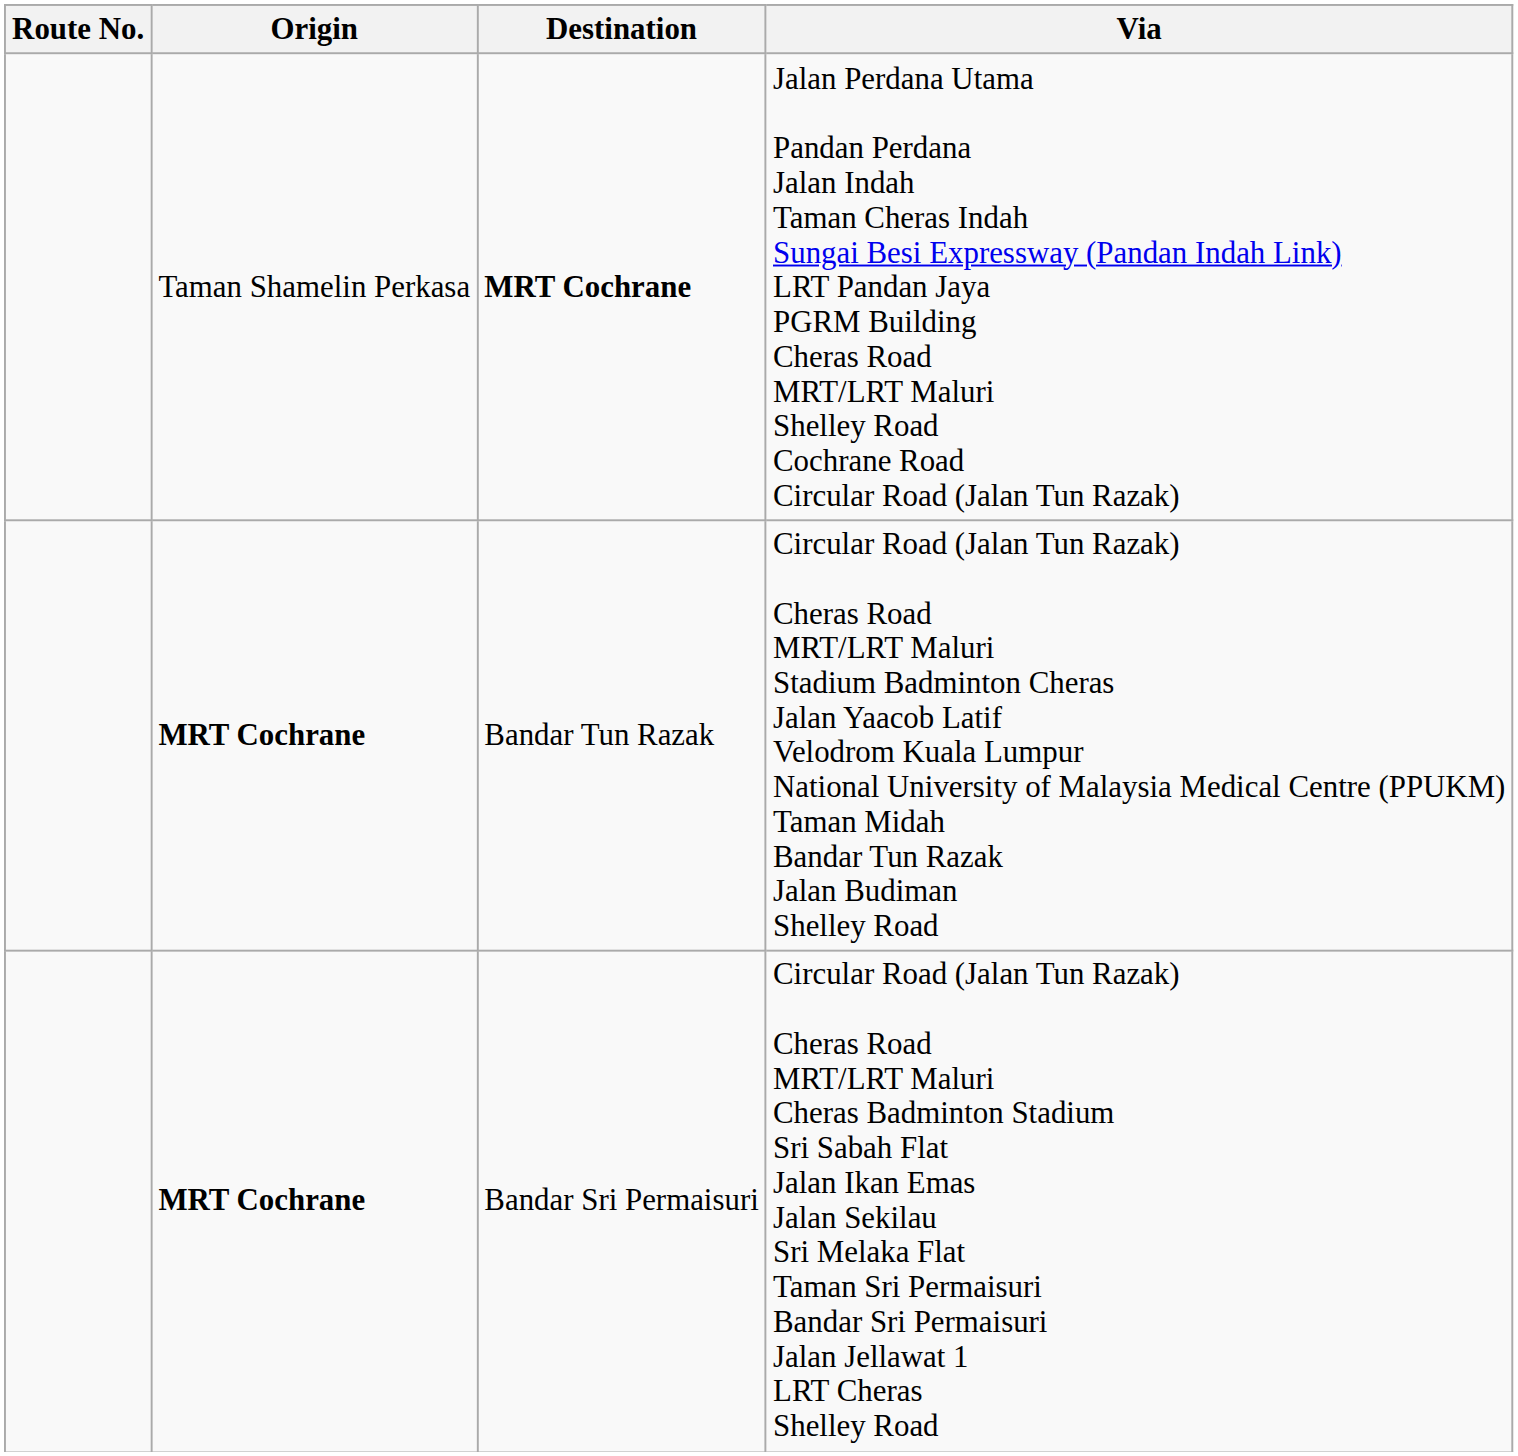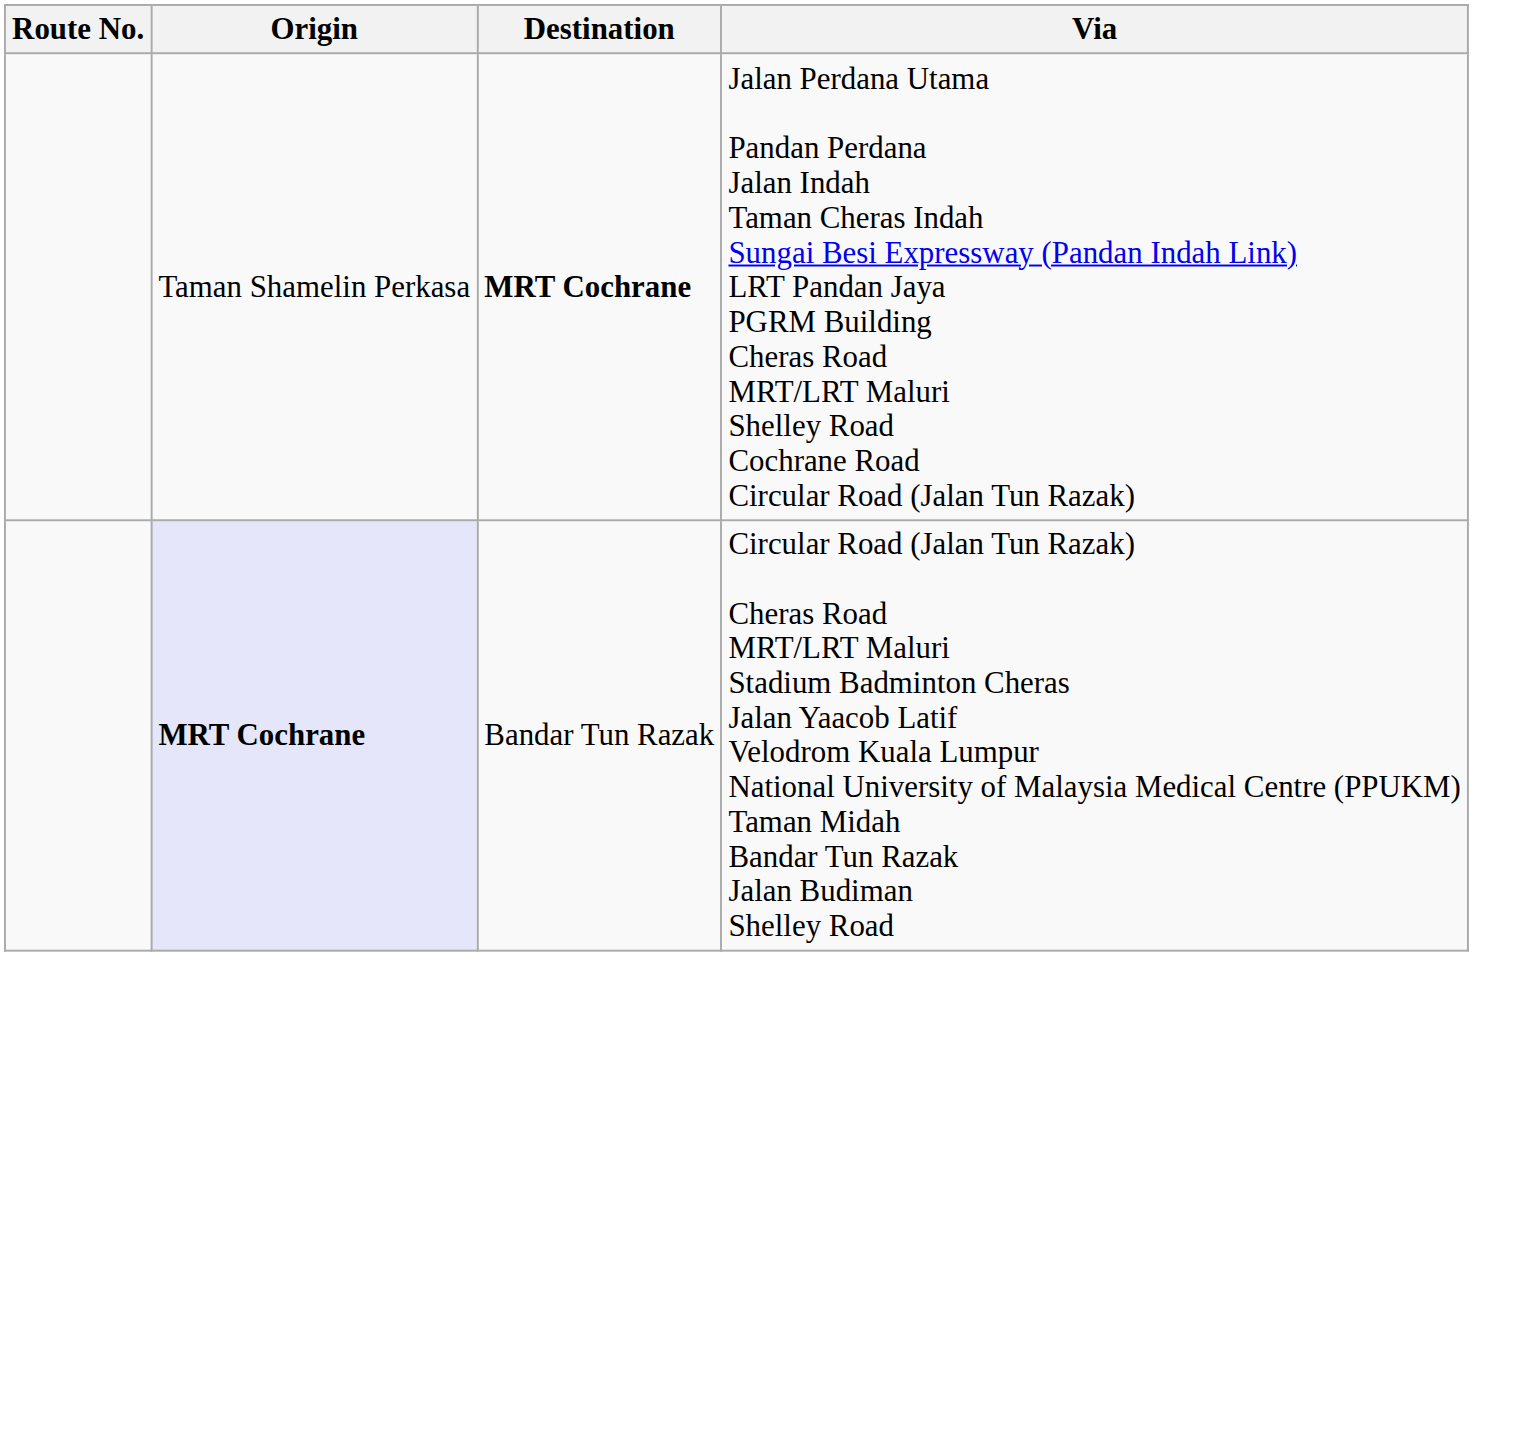(262, 734) no background -> (262, 734) lavender background
- row: (622, 1200)
